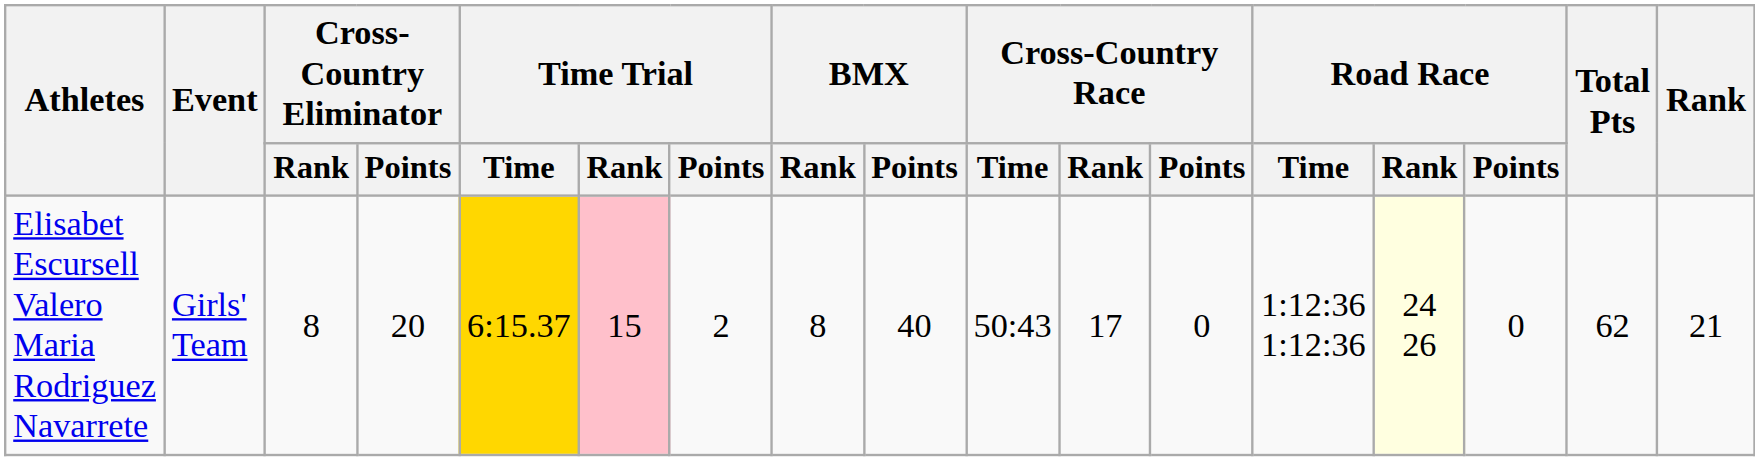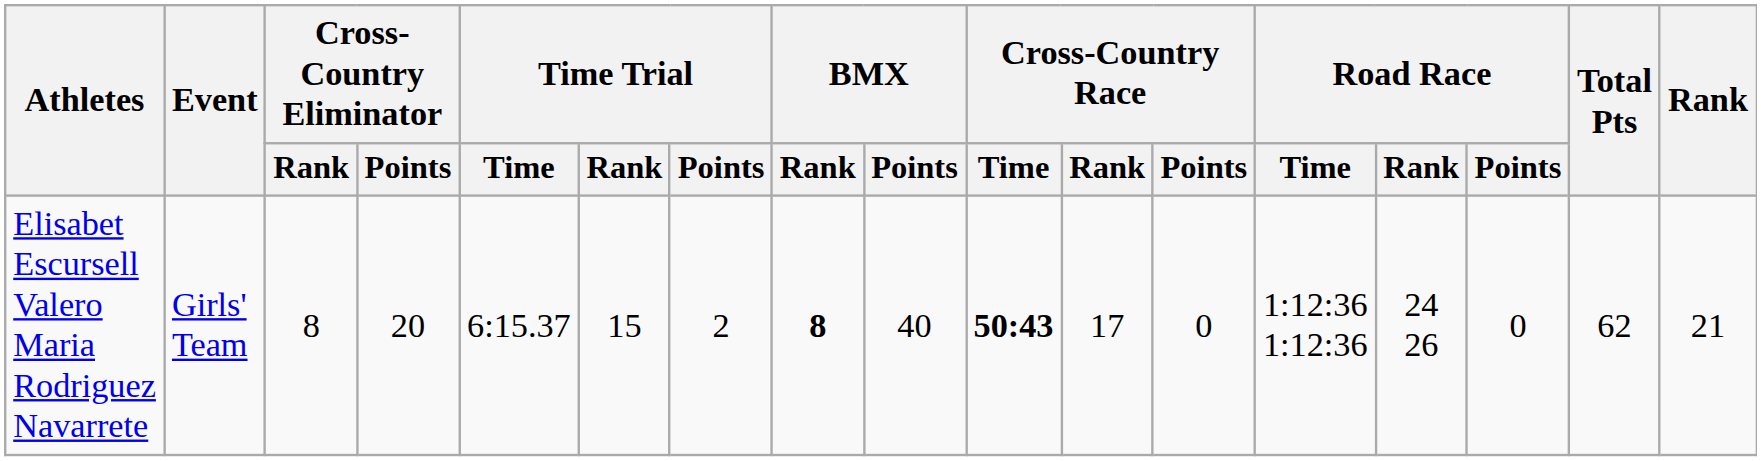(519, 325) gold background -> (519, 325) no background
(624, 325) pink background -> (624, 325) no background
(818, 325) normal -> (818, 325) bold
(1013, 325) normal -> (1014, 325) bold
(1419, 325) lightyellow background -> (1421, 325) no background
